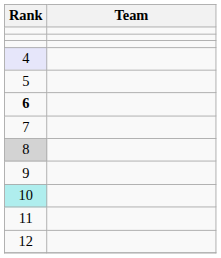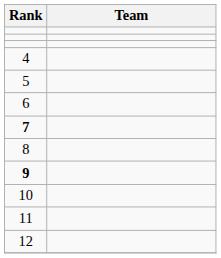(26, 58) lavender background -> (26, 58) no background
(26, 104) bold -> (26, 104) normal
(26, 127) normal -> (26, 127) bold
(26, 150) lightgrey background -> (26, 150) no background
(26, 172) normal -> (26, 172) bold
(26, 195) paleturquoise background -> (26, 195) no background
